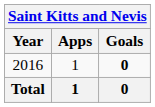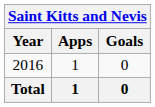(125, 65) bold -> (125, 65) normal
